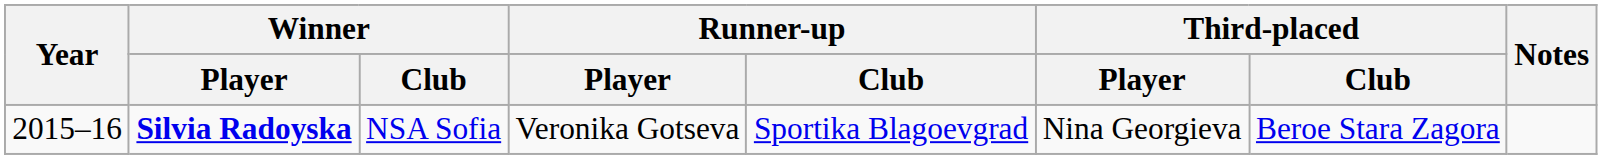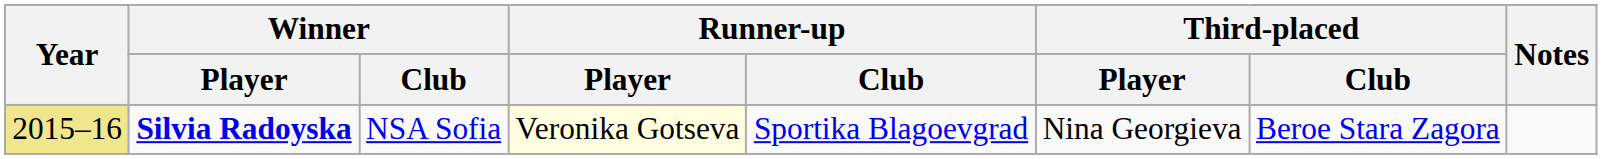(67, 128) no background -> (67, 128) khaki background
(628, 128) no background -> (628, 128) lightyellow background
